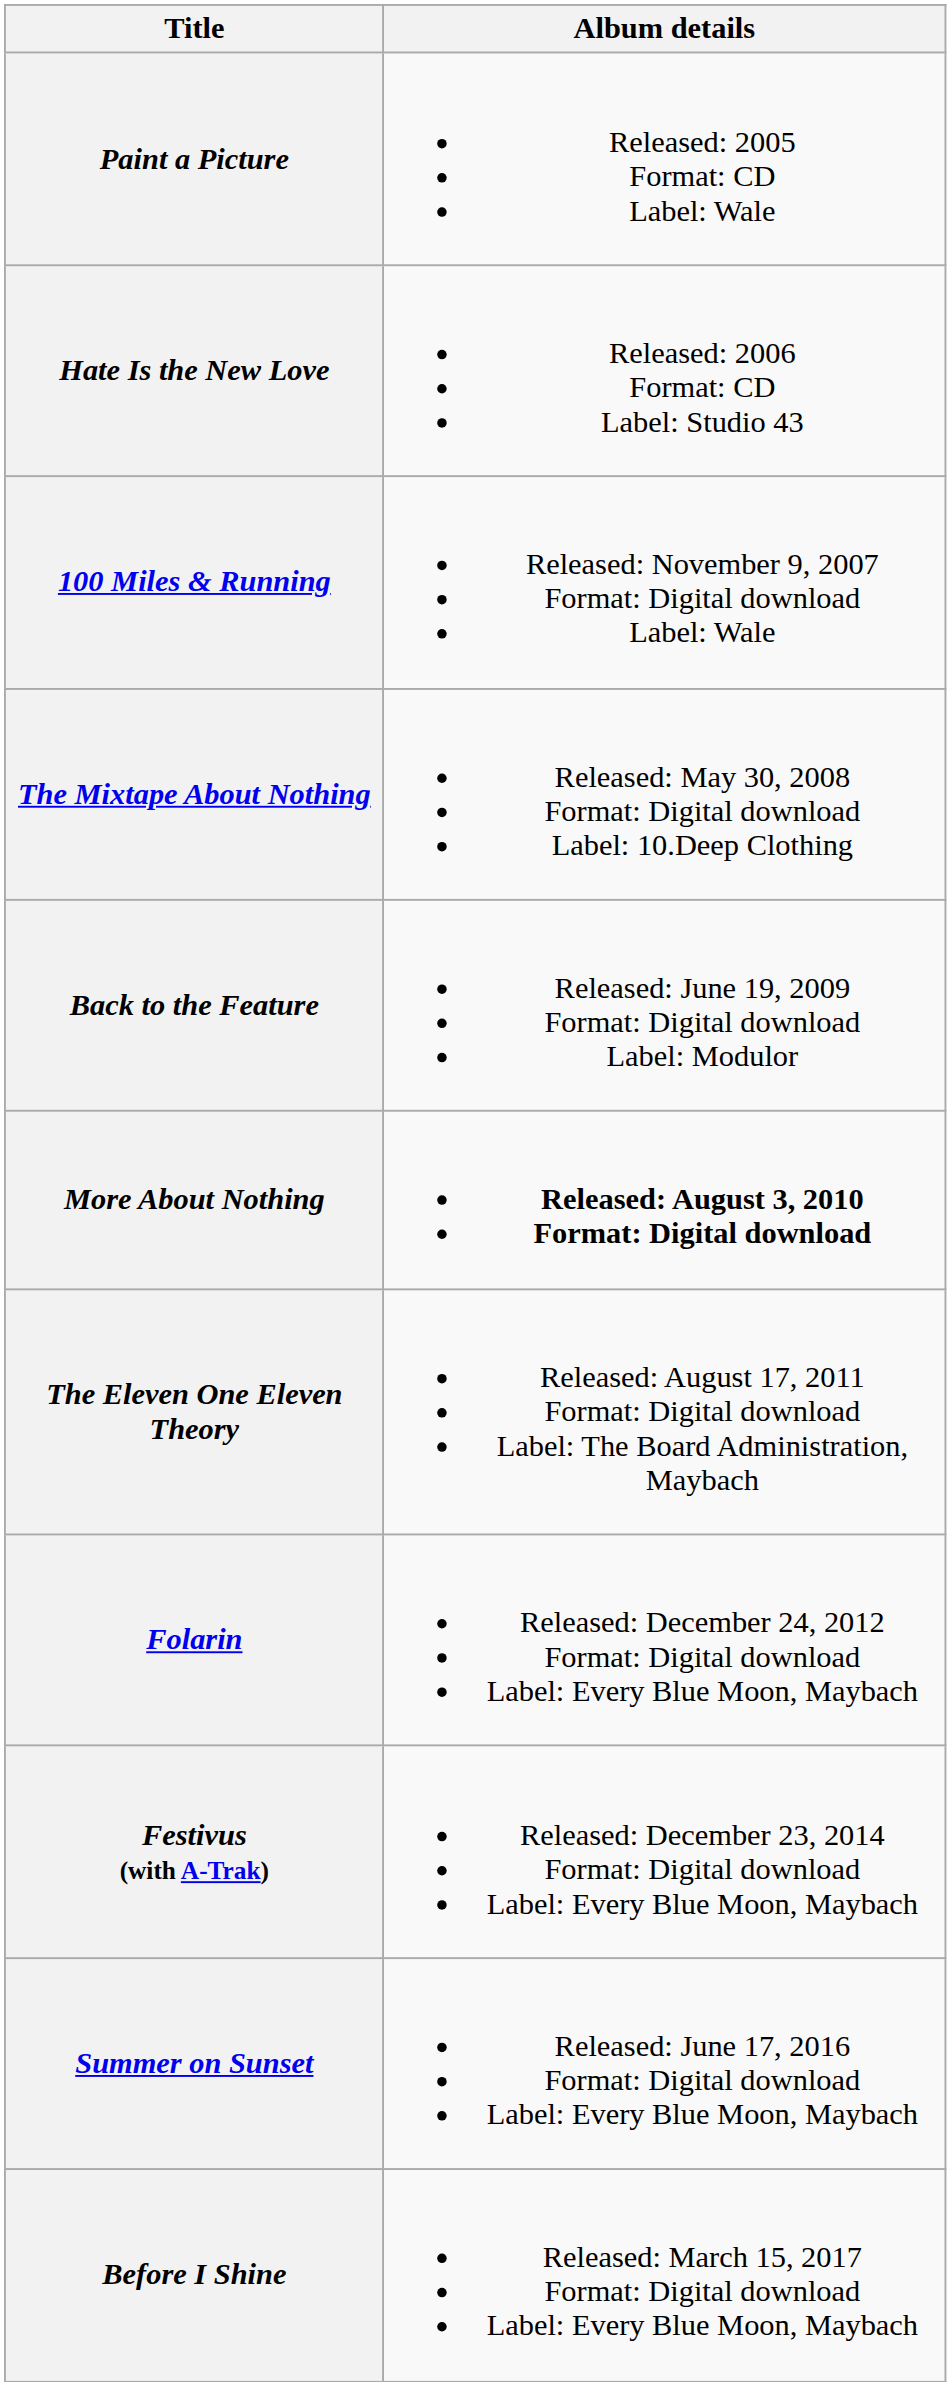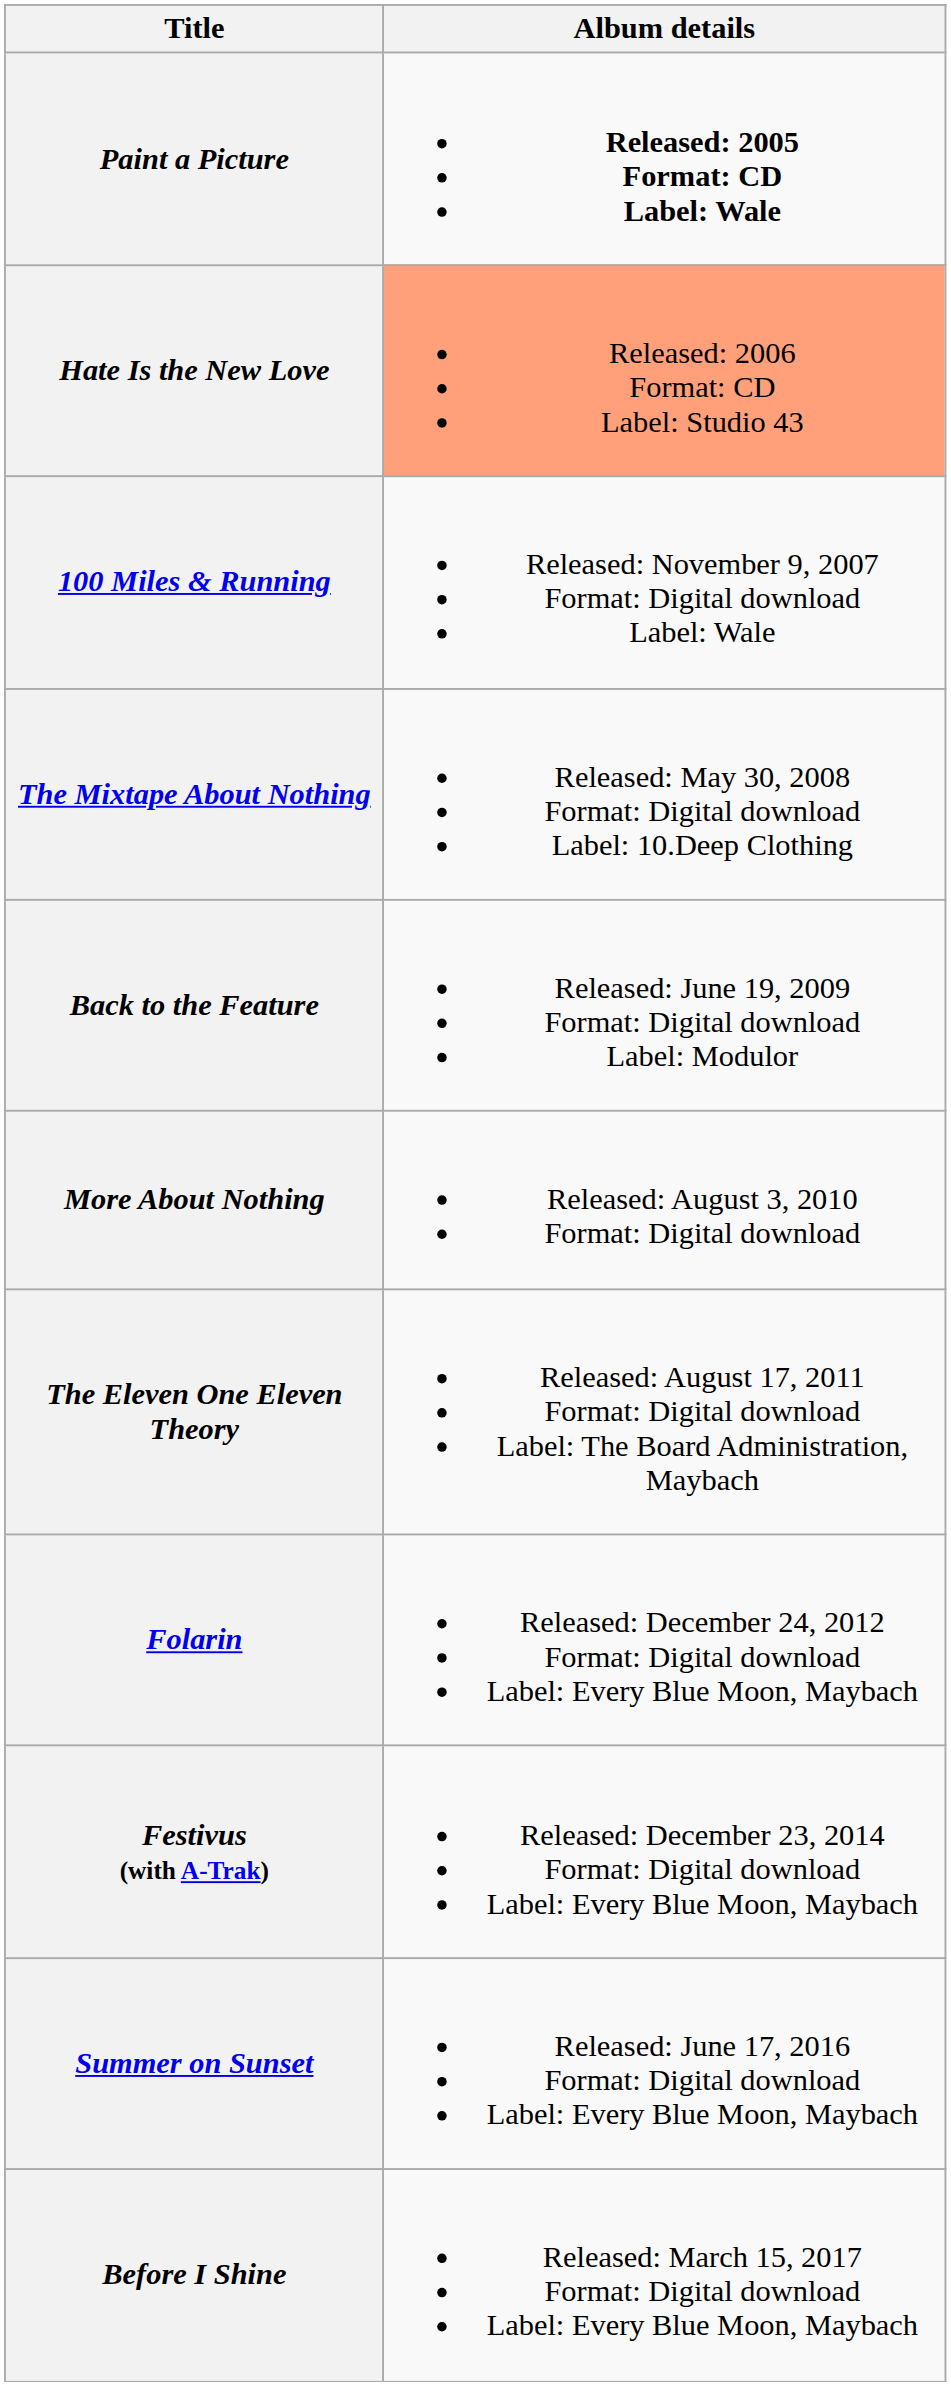(664, 176) normal -> (664, 176) bold
(664, 388) no background -> (664, 388) lightsalmon background
(664, 1217) bold -> (664, 1217) normal
